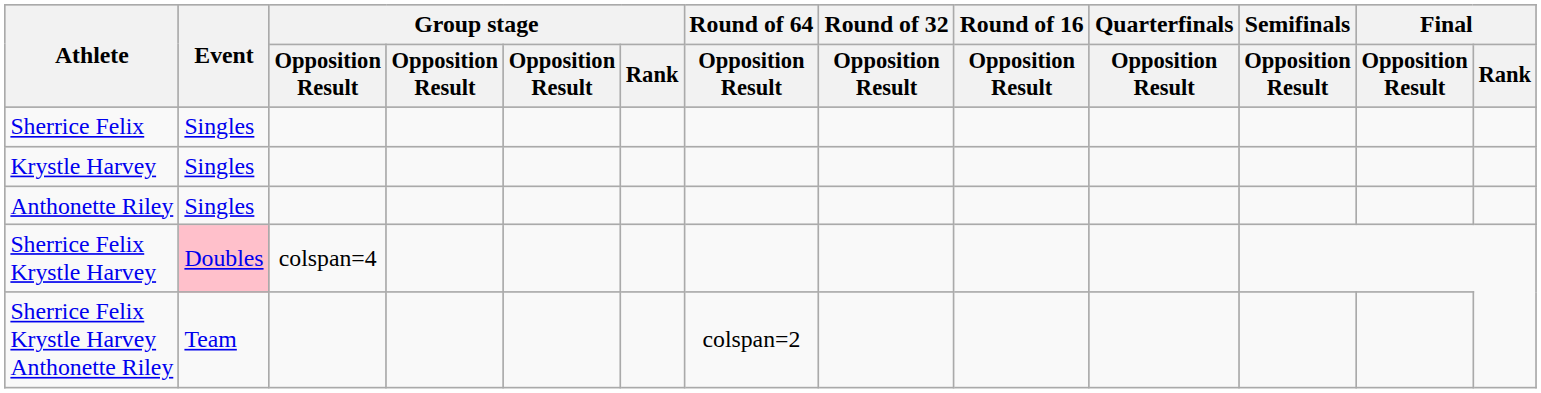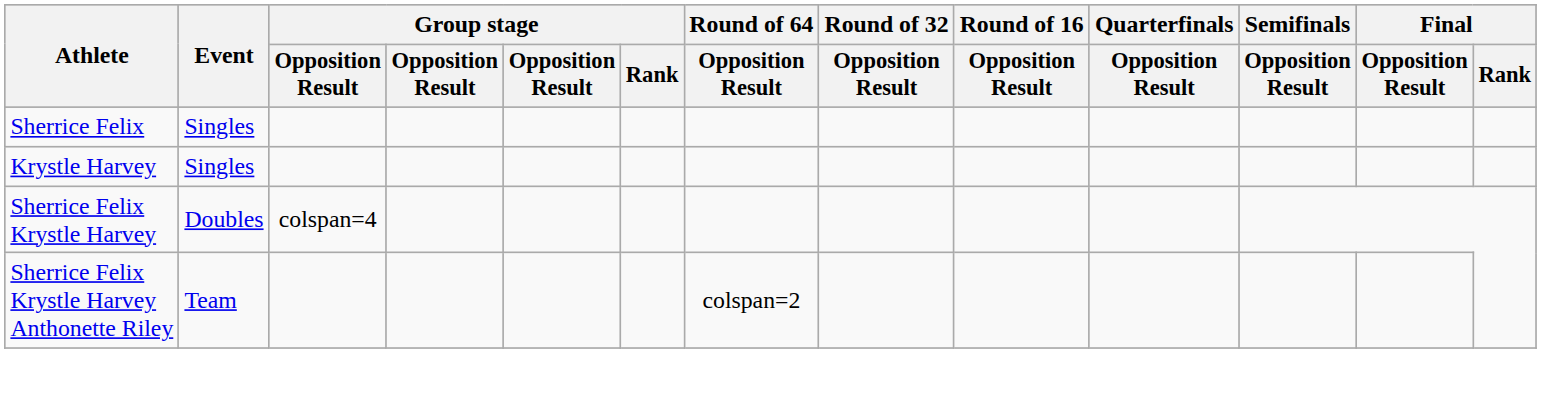- row: (92, 205)
(224, 258) pink background -> (224, 219) no background
